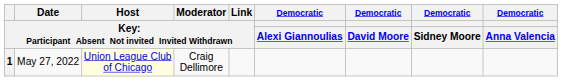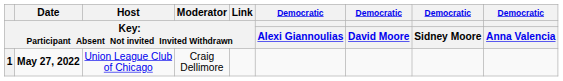(48, 62) normal -> (48, 62) bold
(128, 62) lightyellow background -> (128, 62) no background
